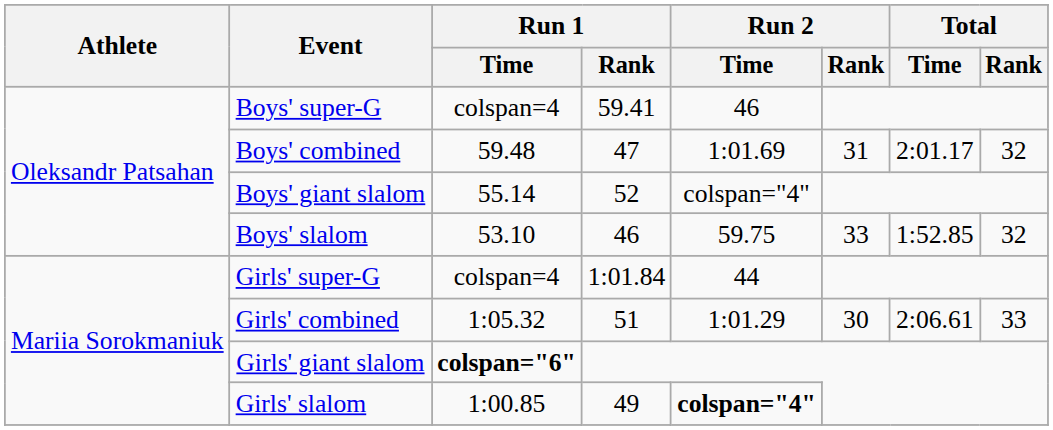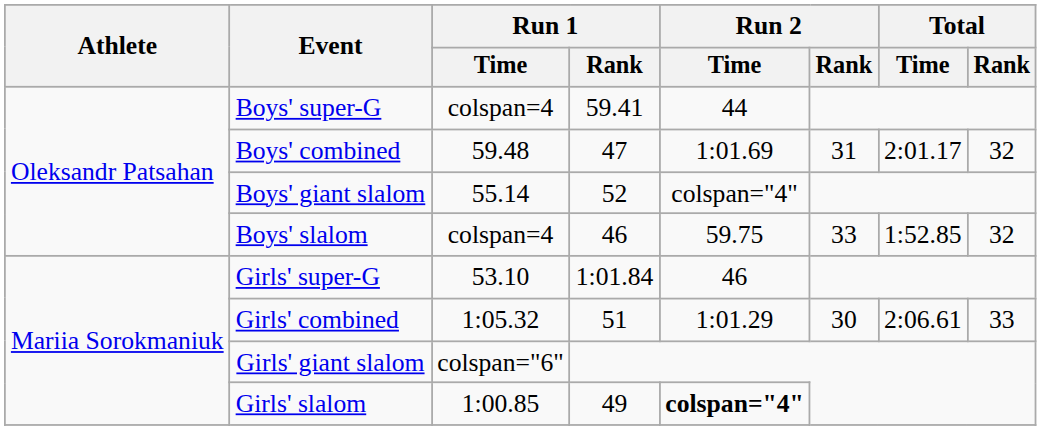(747, 108) 46 -> (735, 108) 44
(507, 235) 53.10 -> (501, 235) colspan=4
(506, 277) colspan=4 -> (500, 277) 53.10
(747, 277) 44 -> (735, 277) 46
(507, 361) bold -> (501, 361) normal
